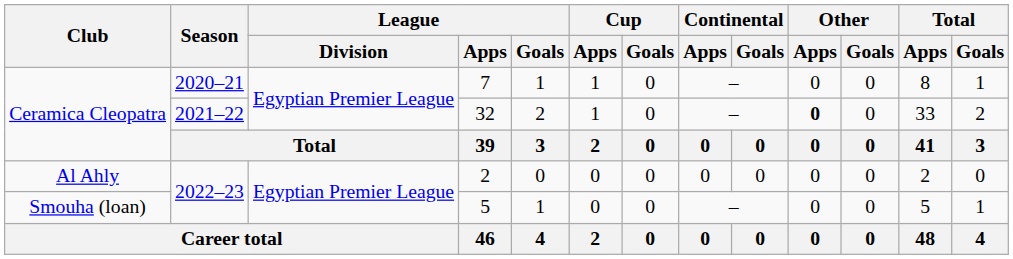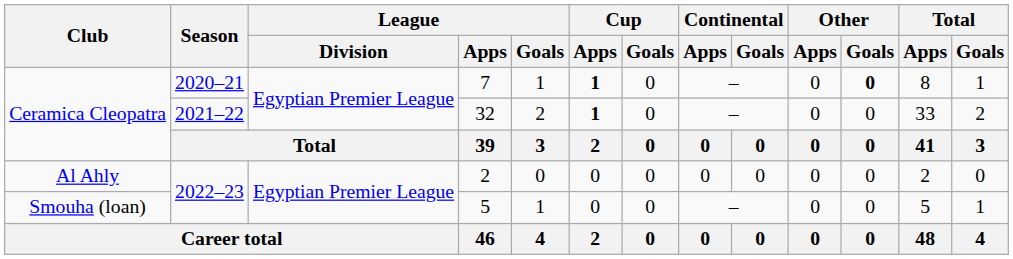(595, 82) normal -> (595, 82) bold
(870, 82) normal -> (870, 82) bold
(595, 113) normal -> (595, 113) bold
(815, 113) bold -> (815, 113) normal
